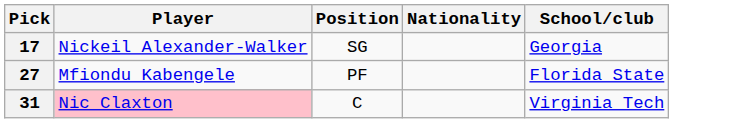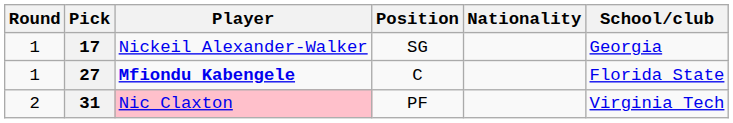+ column: (35, 19)
(147, 75) normal -> (207, 75) bold
(357, 75) PF -> (417, 75) C
(357, 103) C -> (417, 103) PF
